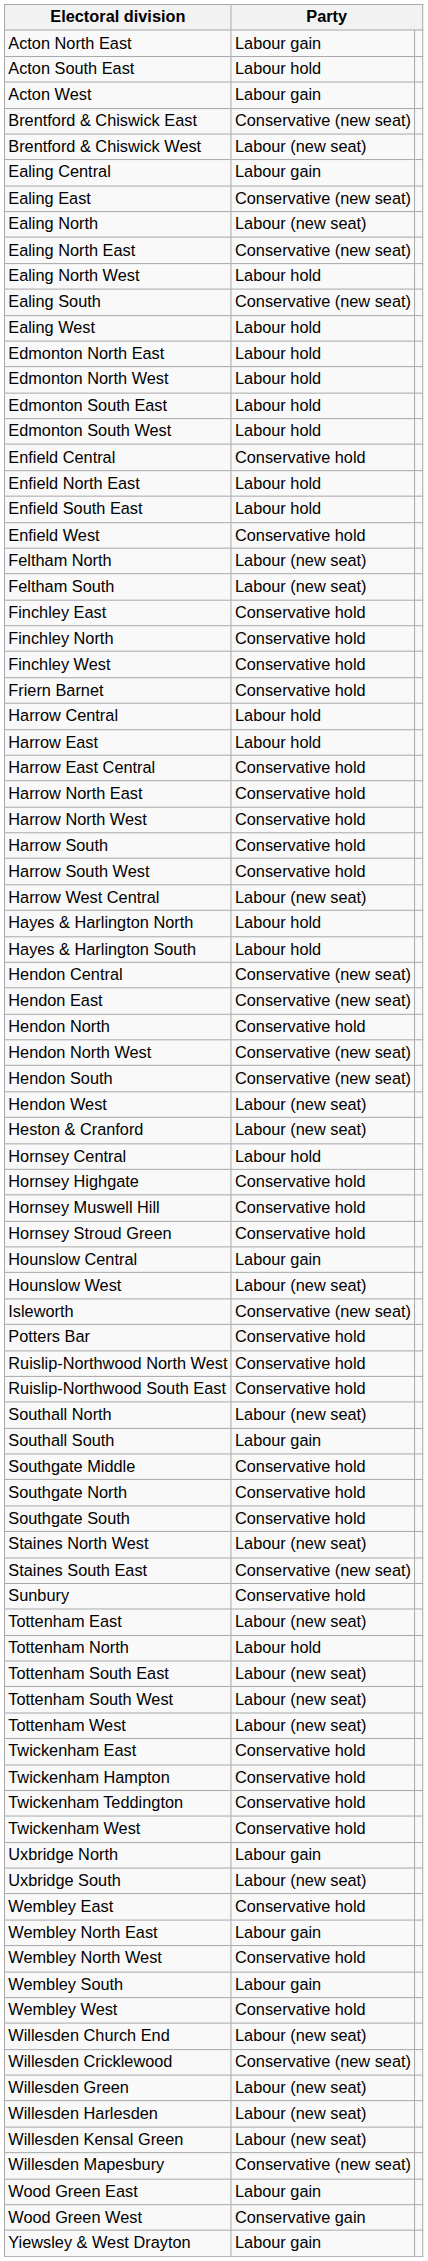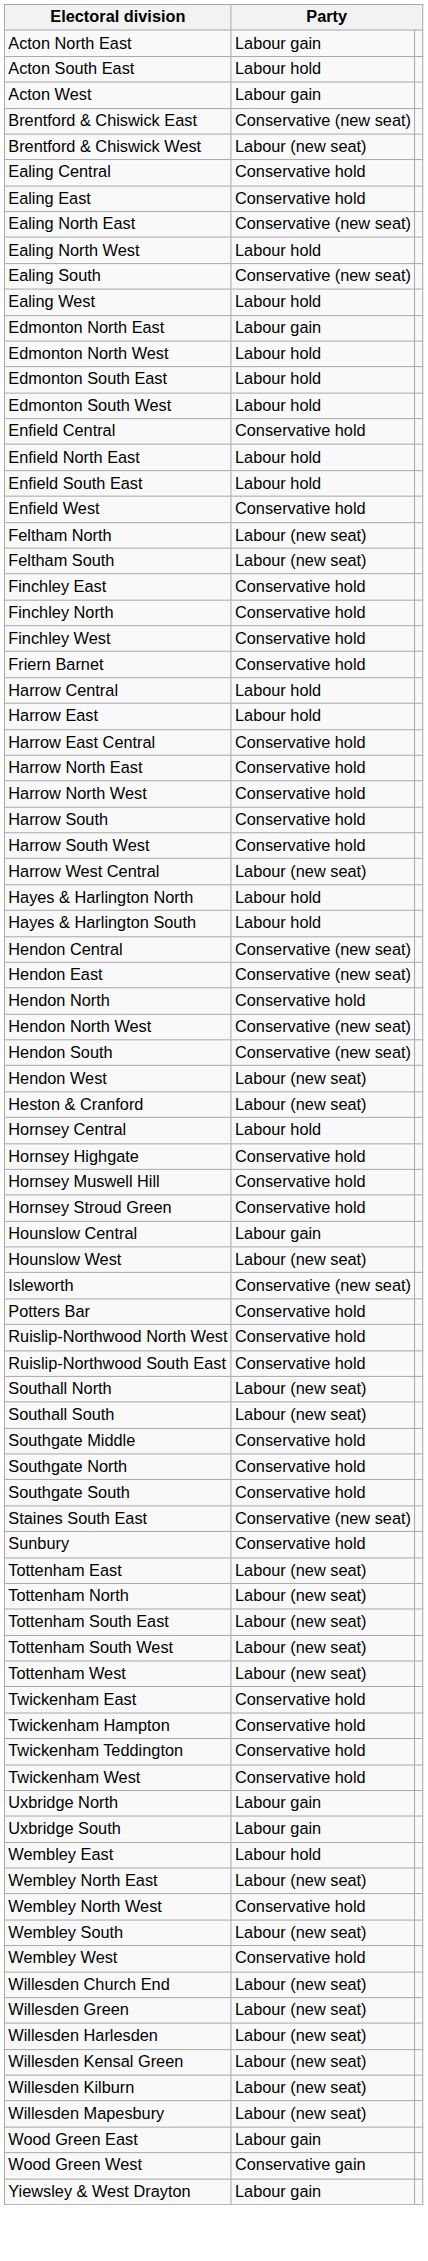(278, 172) Labour gain -> (300, 172) Conservative hold
(323, 198) Conservative (new seat) -> (300, 198) Conservative hold
- row: (53, 224)
(278, 353) Labour hold -> (278, 328) Labour gain
(278, 1440) Labour gain -> (301, 1415) Labour (new seat)
- row: (78, 1544)
(278, 1648) Labour hold -> (301, 1596) Labour (new seat)
(301, 1880) Labour (new seat) -> (278, 1829) Labour gain
(300, 1906) Conservative hold -> (278, 1855) Labour hold
(278, 1932) Labour gain -> (301, 1880) Labour (new seat)
(278, 1984) Labour gain -> (301, 1932) Labour (new seat)
- row: (90, 2062)
+ row: (71, 2088)
(323, 2165) Conservative (new seat) -> (301, 2113) Labour (new seat)
